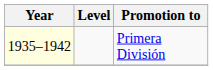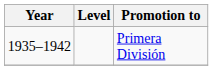(39, 45) lightyellow background -> (39, 45) no background
